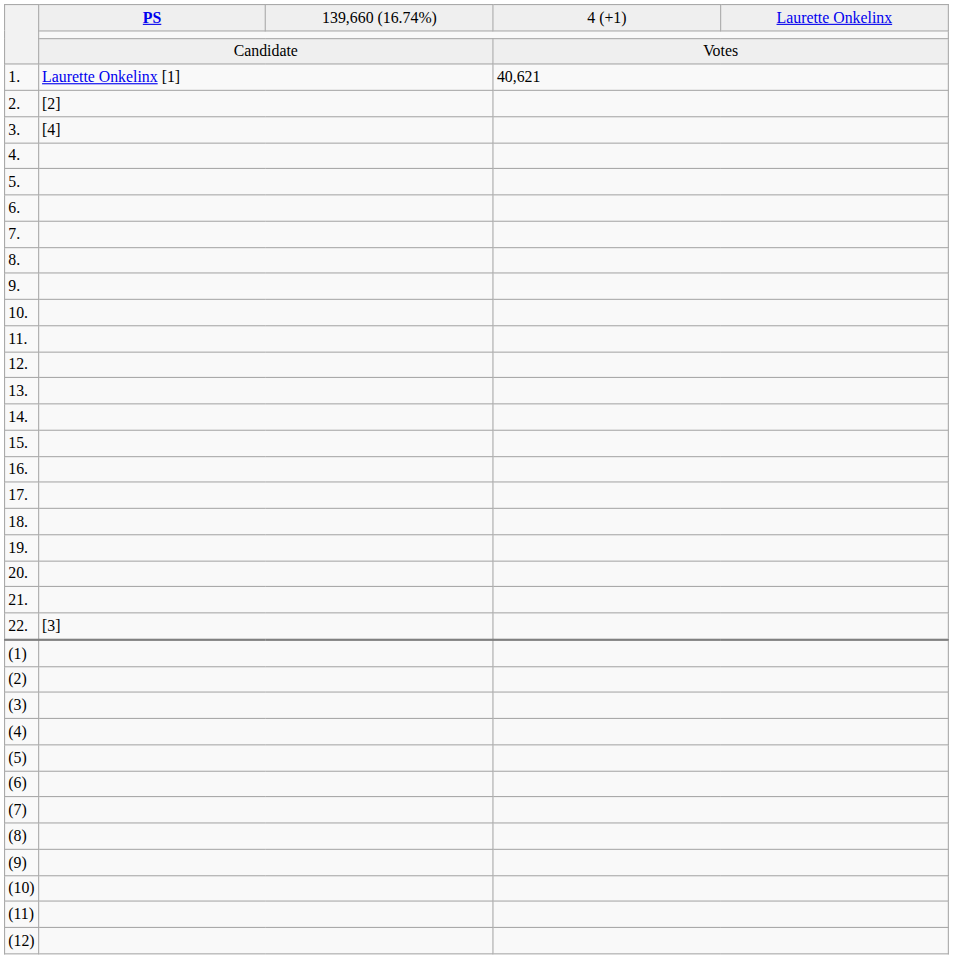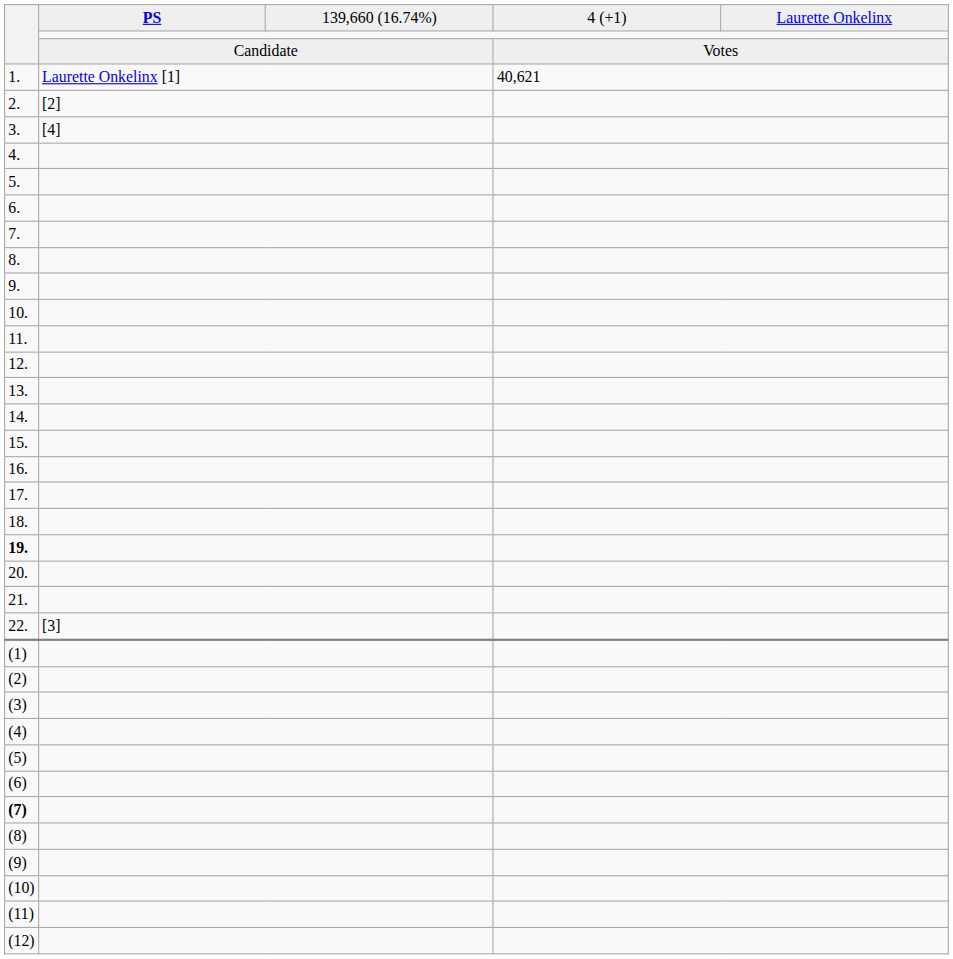(18, 547) normal -> (18, 547) bold
(17, 810) normal -> (17, 810) bold
